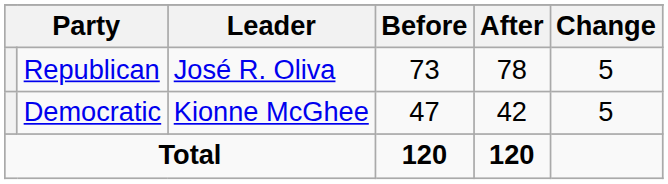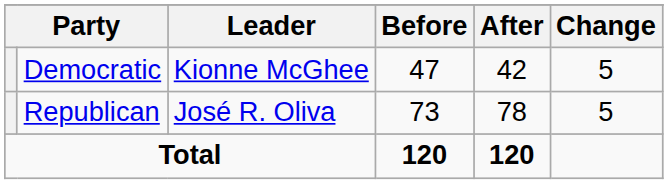rows swapped: (92, 69) <-> (92, 112)
